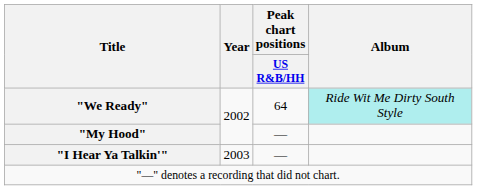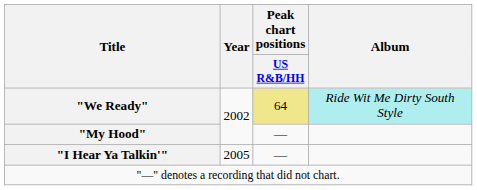(280, 106) no background -> (280, 106) khaki background
(237, 155) 2003 -> (237, 155) 2005
